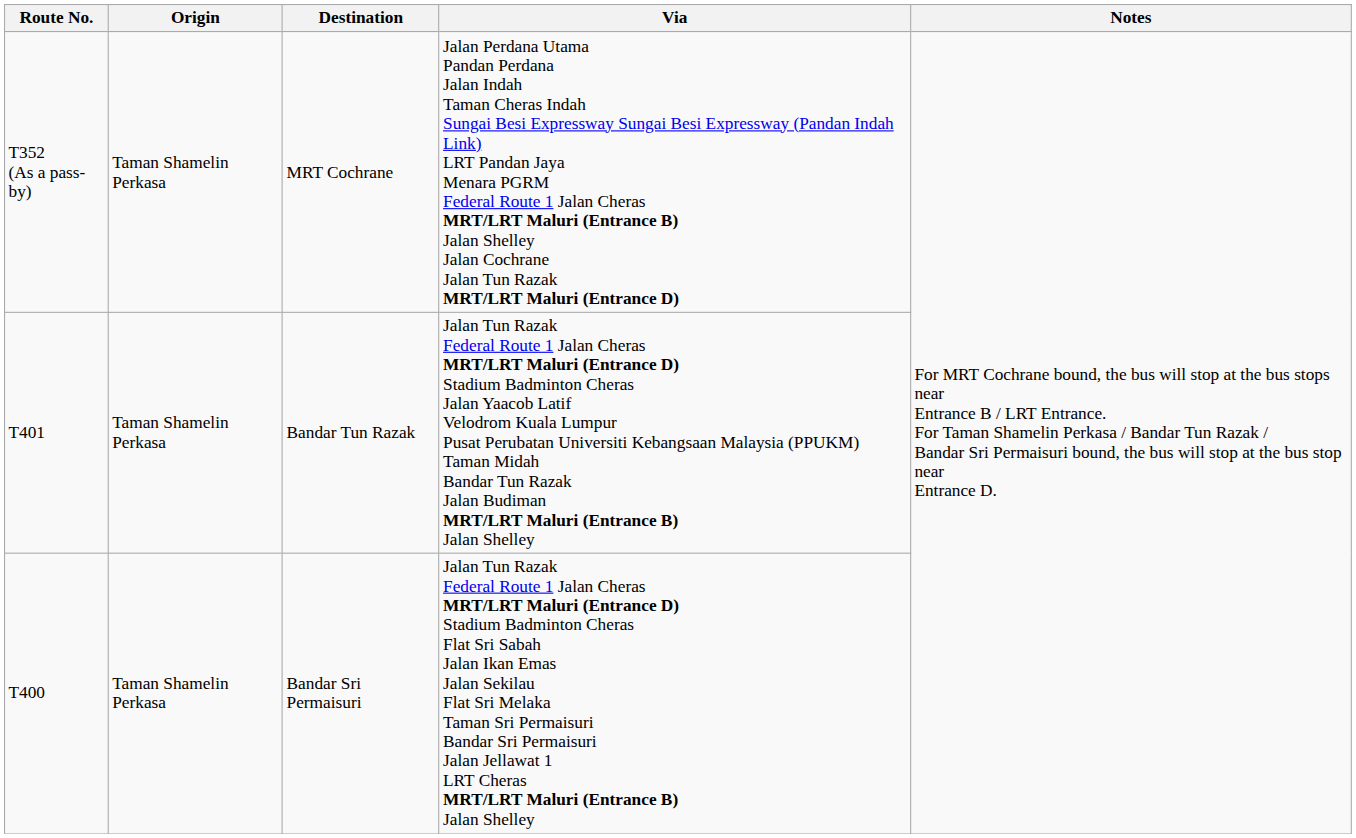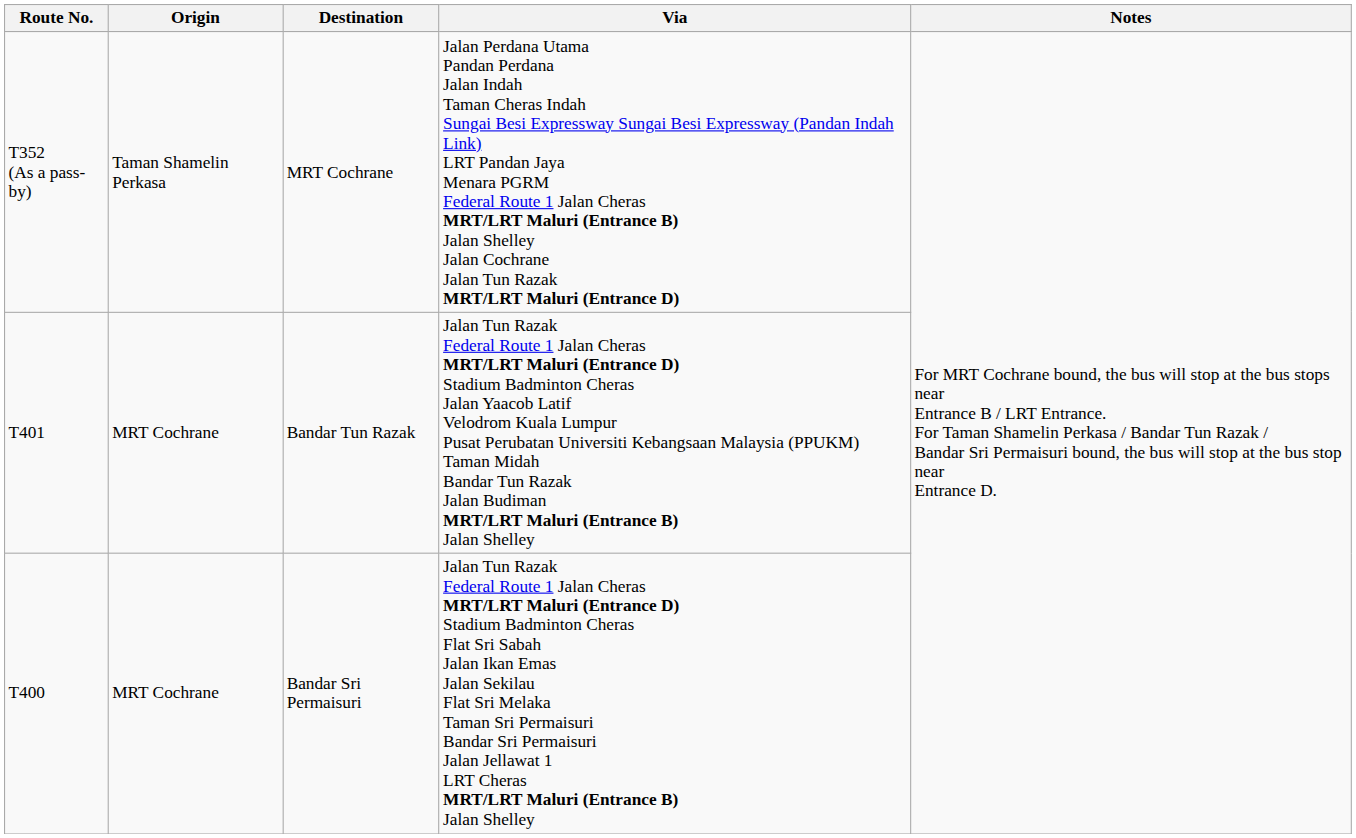(170, 432) Taman Shamelin Perkasa -> (166, 432) MRT Cochrane
(170, 693) Taman Shamelin Perkasa -> (166, 693) MRT Cochrane
